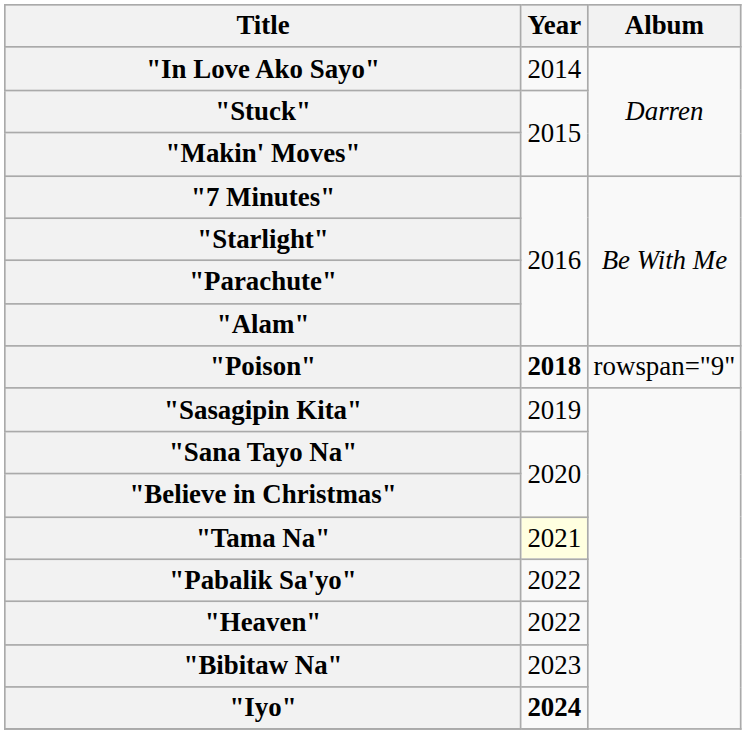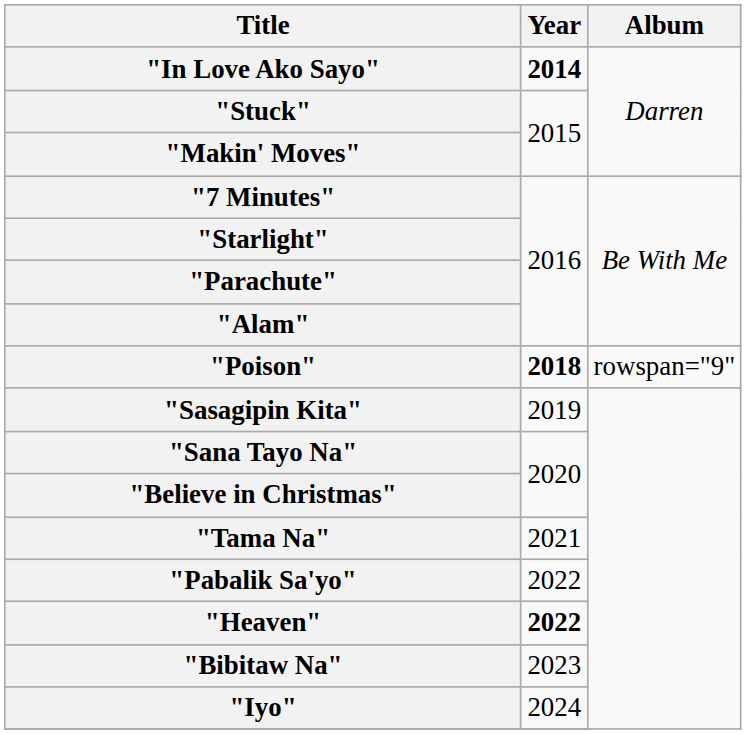(554, 68) normal -> (554, 68) bold
(554, 537) lightyellow background -> (554, 537) no background
(554, 622) normal -> (554, 622) bold
(554, 707) bold -> (554, 707) normal
